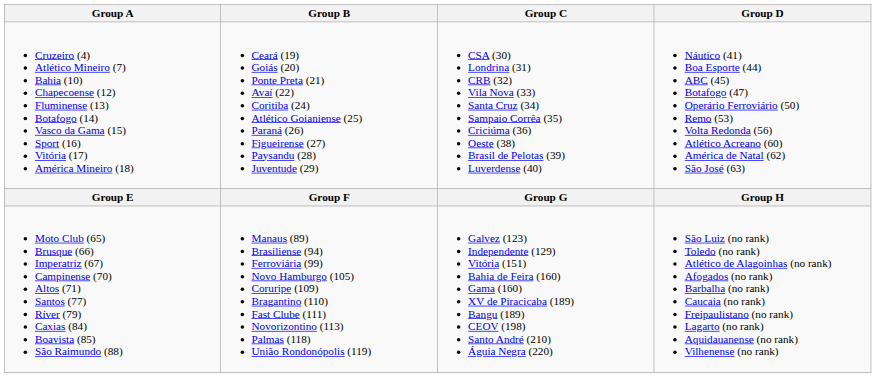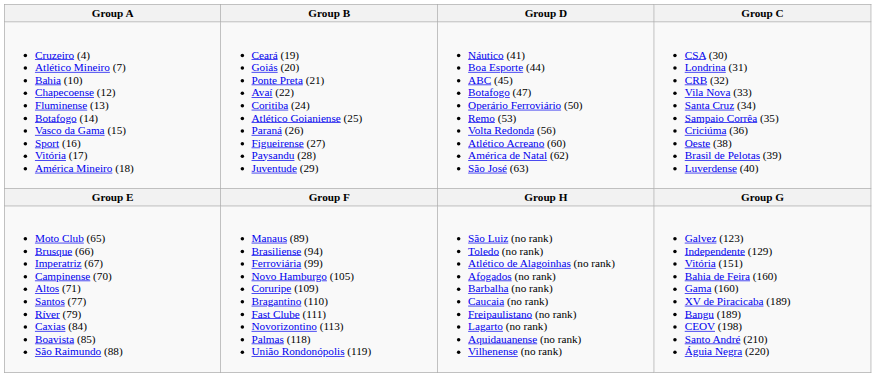columns swapped: (546, 13) <-> (762, 13)
